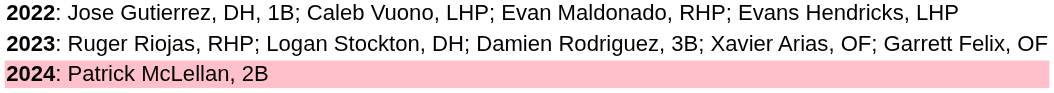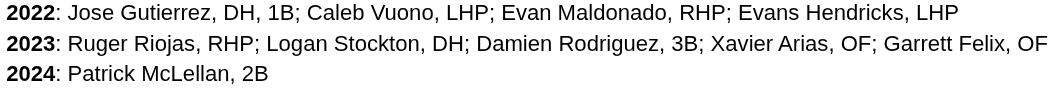(137, 74) pink background -> (137, 74) no background
